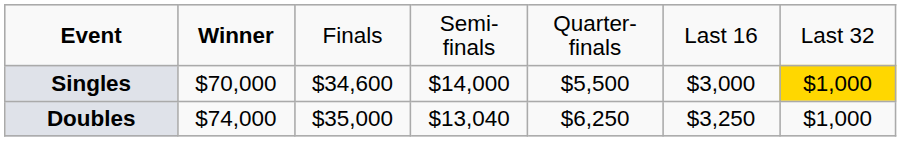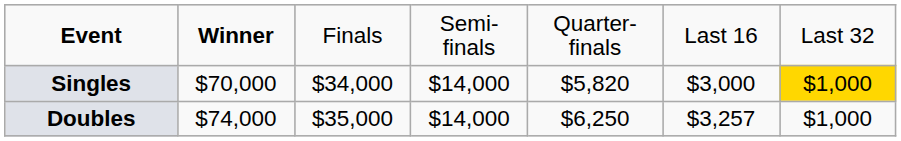(352, 83) $34,600 -> (352, 83) $34,000
(595, 83) $5,500 -> (595, 83) $5,820
(469, 119) $13,040 -> (469, 119) $14,000
(721, 119) $3,250 -> (721, 119) $3,257
